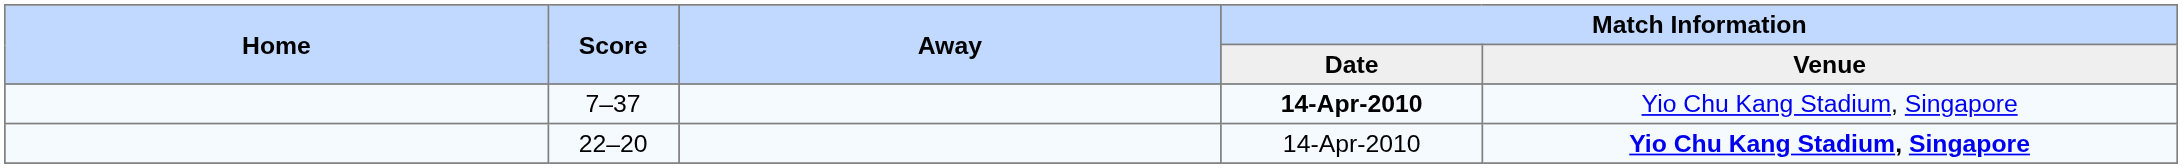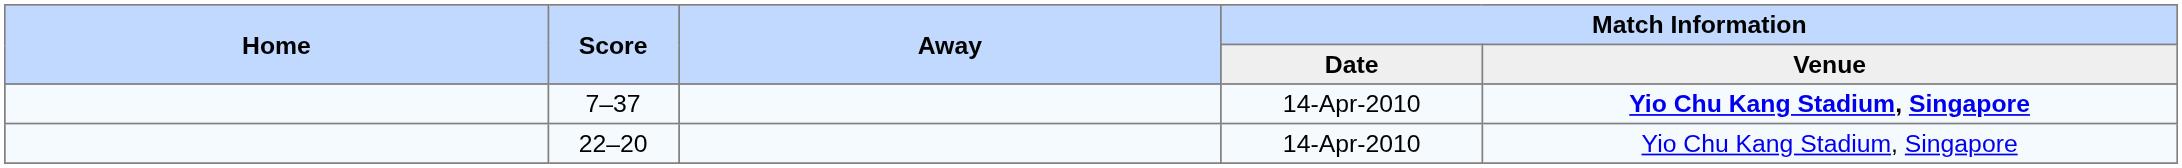(1352, 104) bold -> (1352, 104) normal
(1830, 104) normal -> (1830, 104) bold
(1830, 143) bold -> (1830, 143) normal
